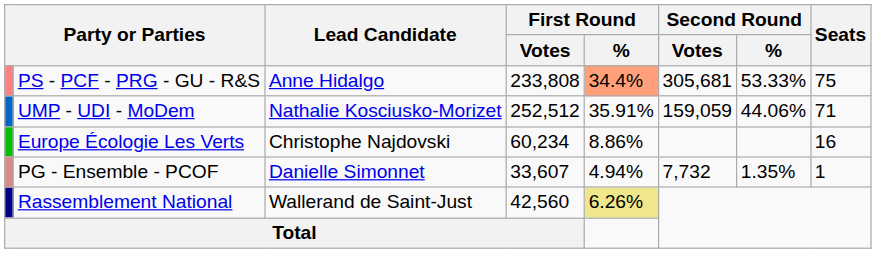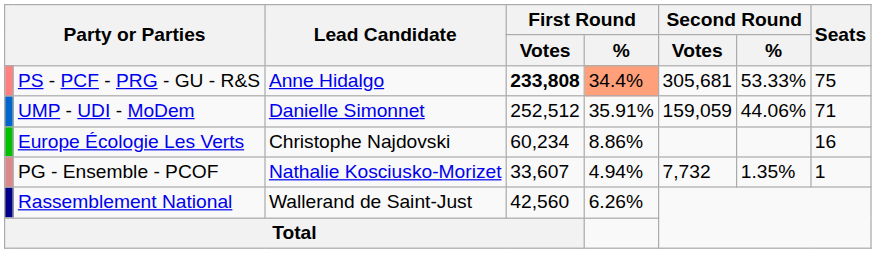(545, 80) normal -> (545, 80) bold
(385, 111) Nathalie Kosciusko-Morizet -> (347, 111) Danielle Simonnet
(347, 171) Danielle Simonnet -> (385, 171) Nathalie Kosciusko-Morizet
(616, 202) khaki background -> (616, 202) no background
